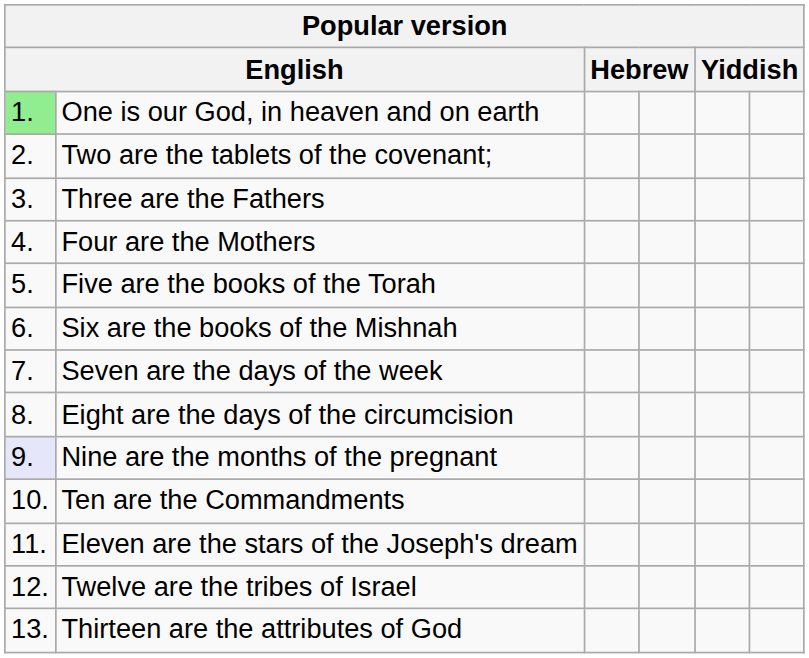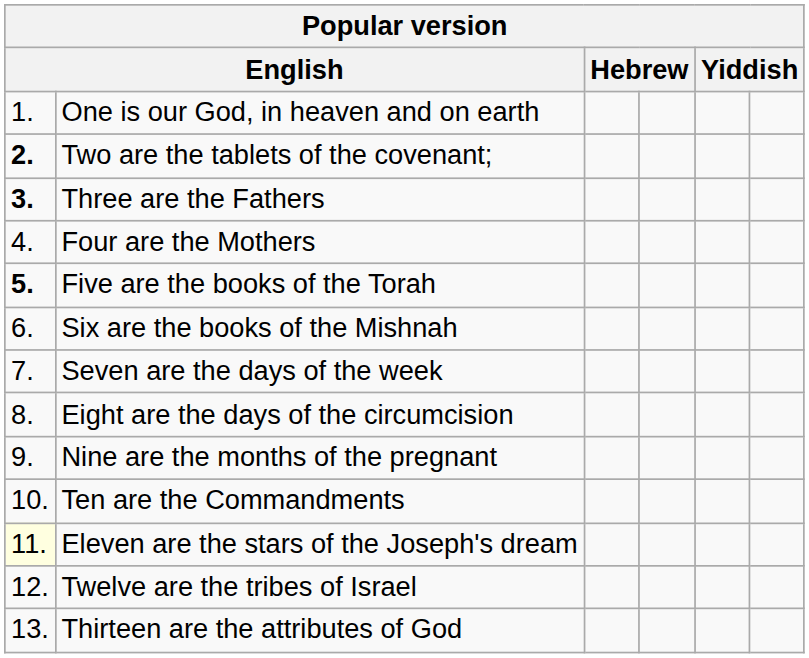(22, 112) lightgreen background -> (22, 112) no background
(22, 155) normal -> (22, 155) bold
(22, 198) normal -> (22, 198) bold
(22, 284) normal -> (22, 284) bold
(22, 457) lavender background -> (22, 457) no background
(29, 543) no background -> (29, 543) lightyellow background
